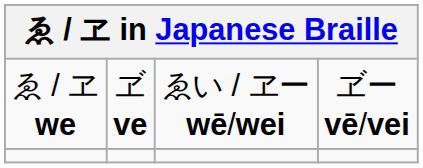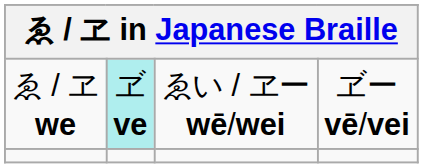(130, 104) no background -> (130, 104) paleturquoise background
